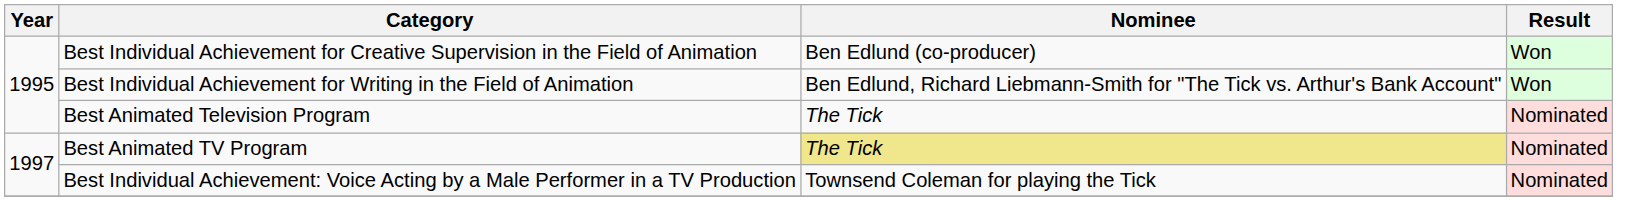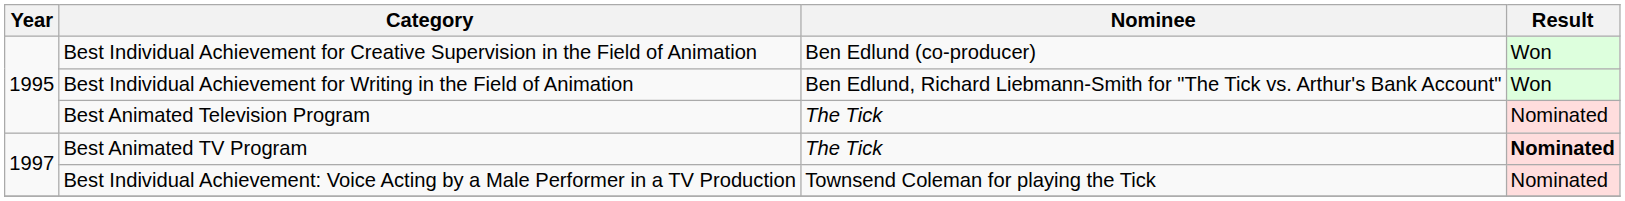(844, 148) khaki background -> (844, 148) no background
(1559, 148) normal -> (1563, 148) bold
